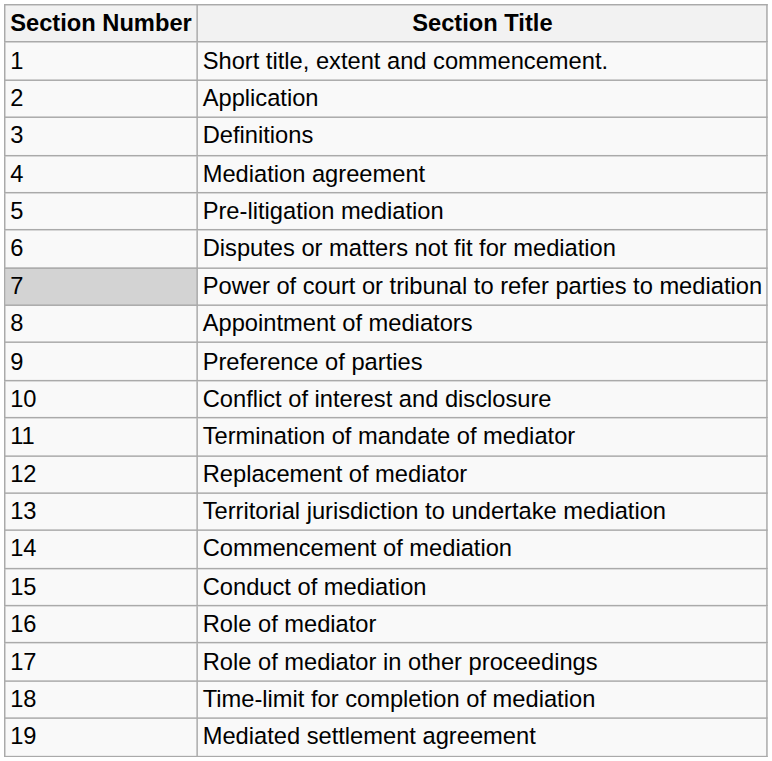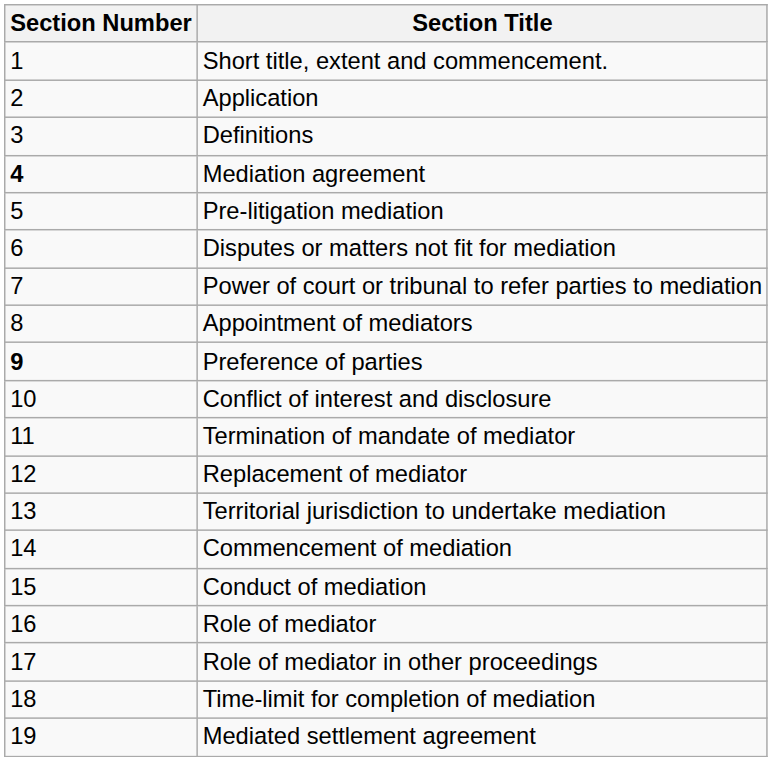(17, 173) normal -> (17, 173) bold
(17, 286) lightgrey background -> (17, 286) no background
(17, 361) normal -> (17, 361) bold
